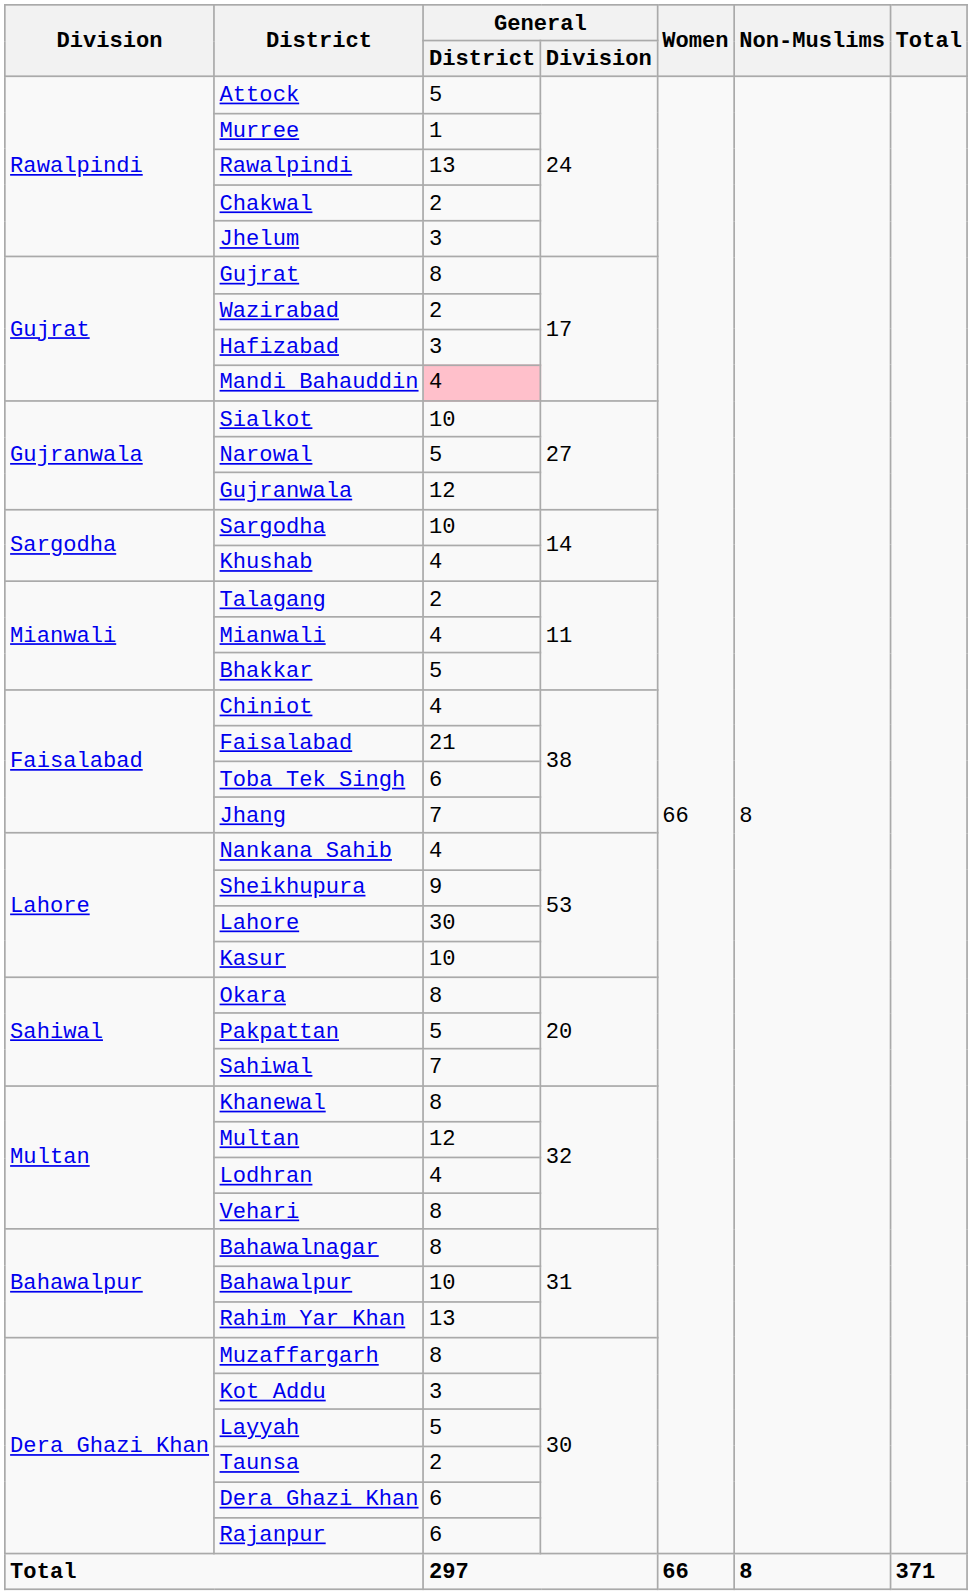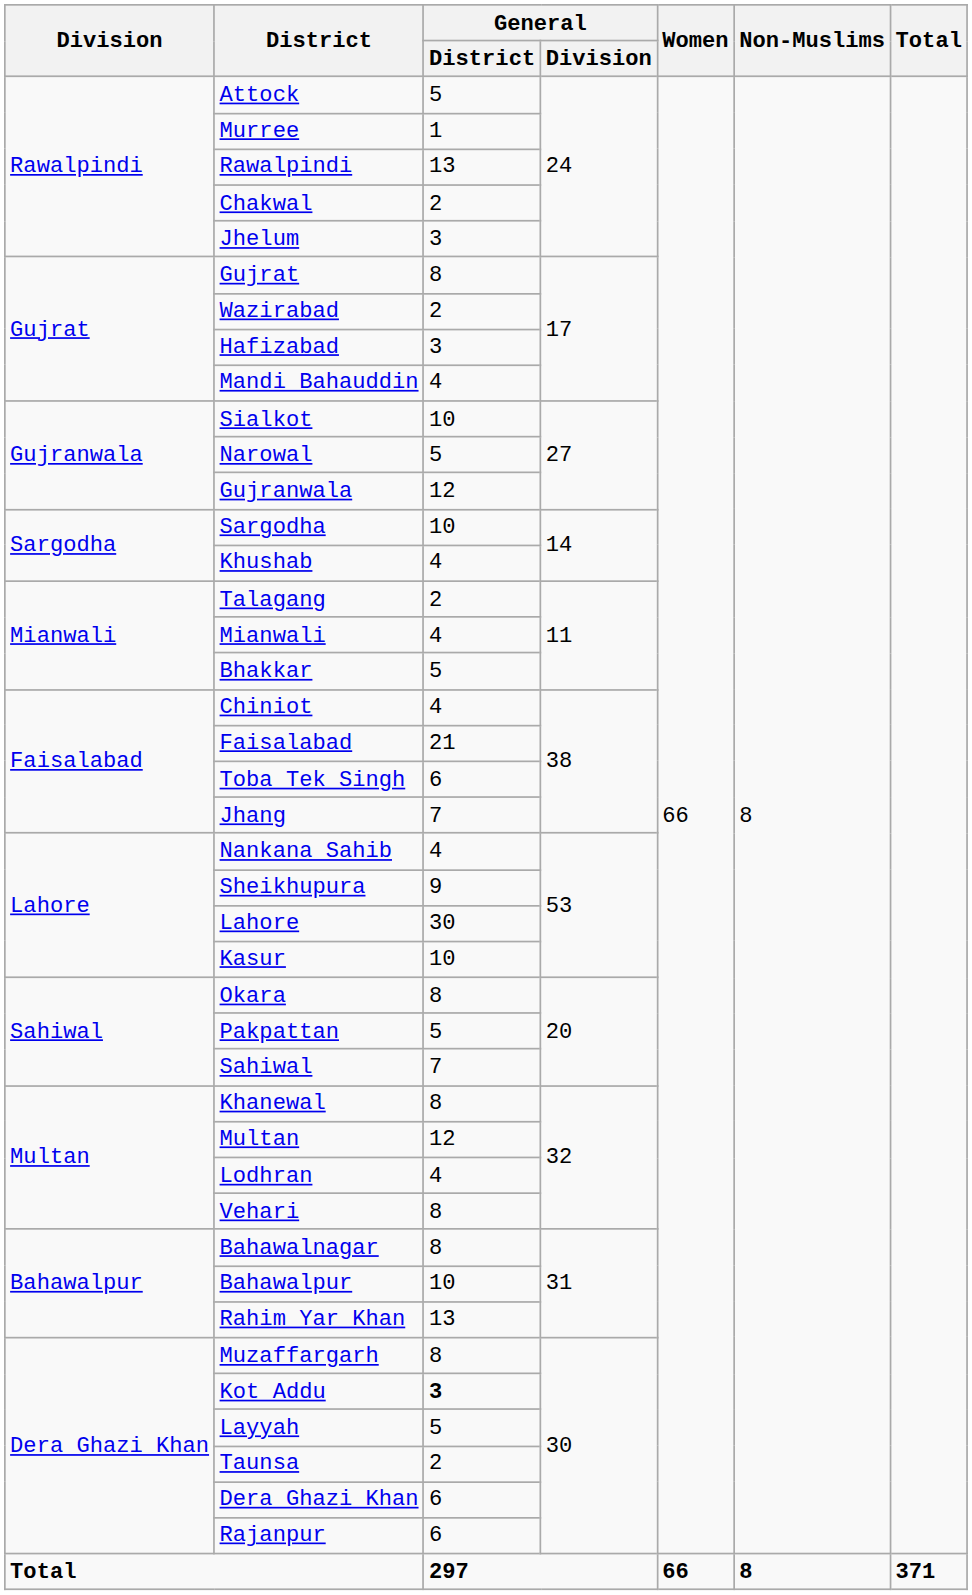(436, 383) pink background -> (436, 383) no background
(436, 1392) normal -> (436, 1392) bold
